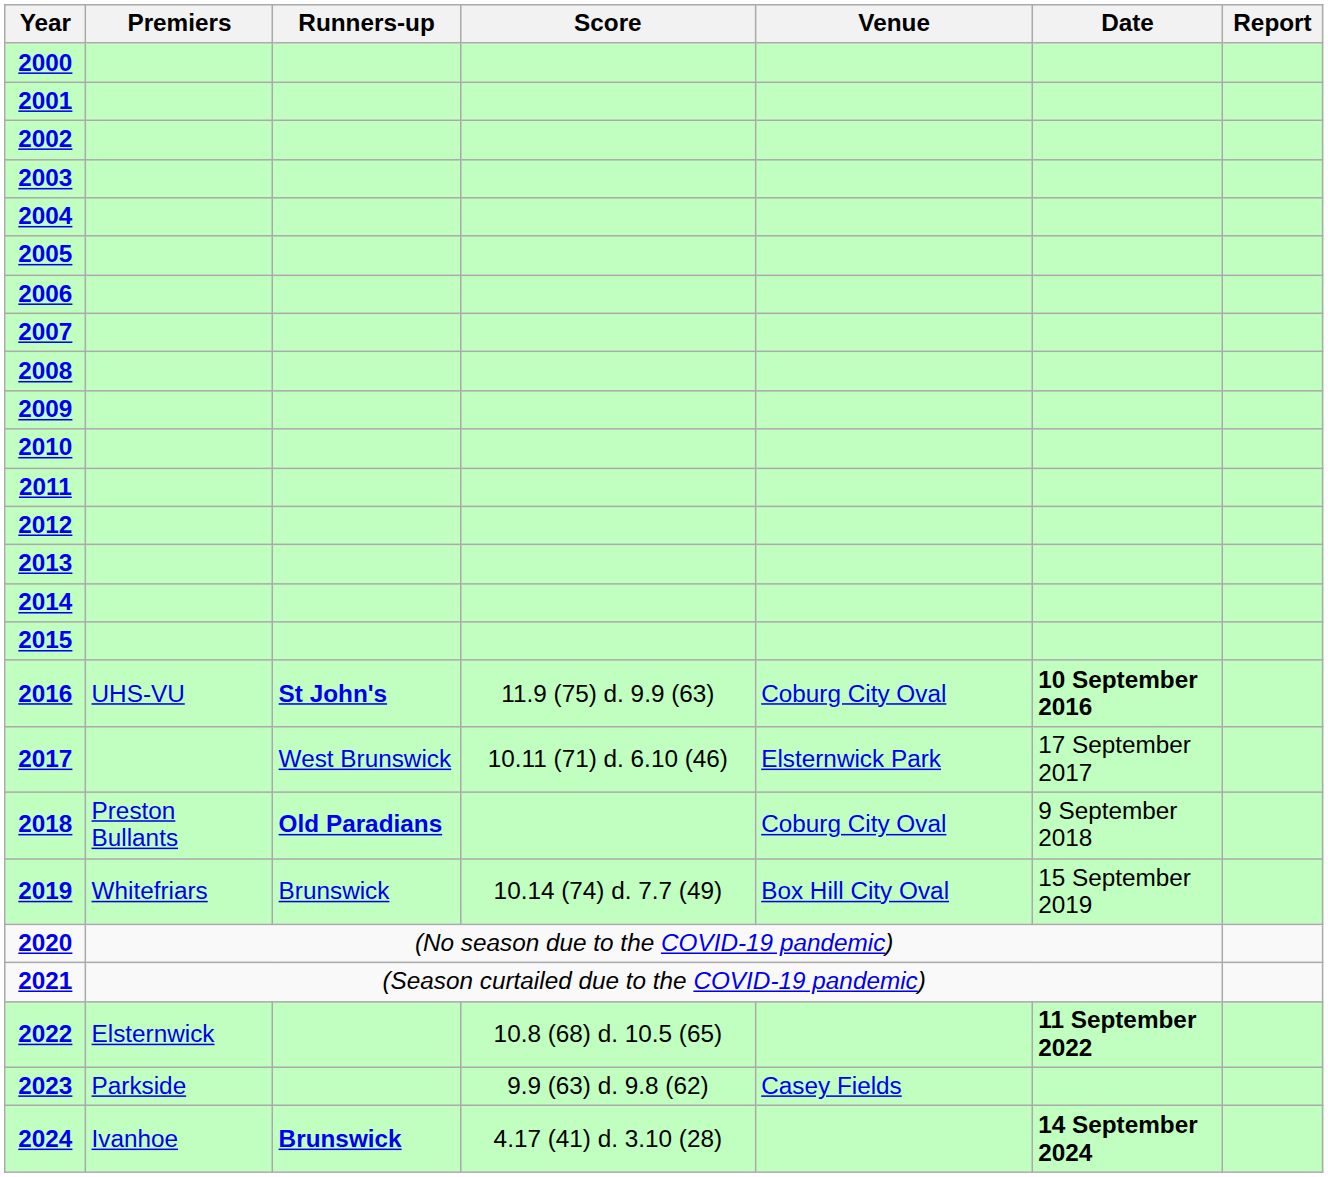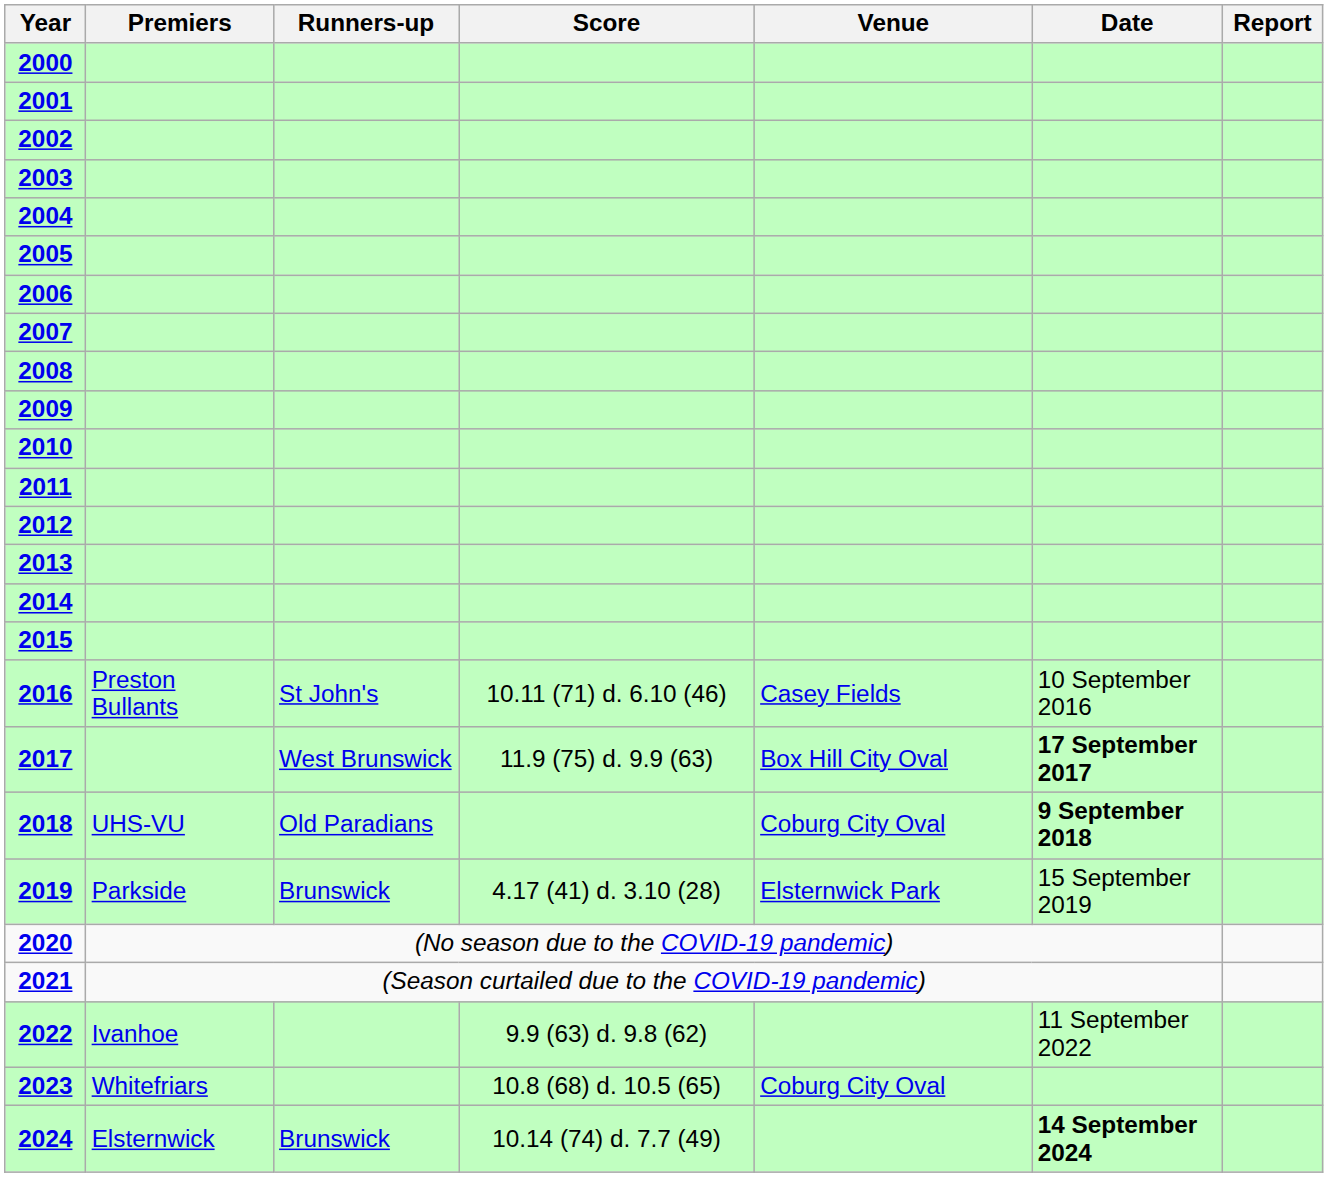(138, 693) UHS-VU -> (135, 693) Preston Bullants
(333, 693) bold -> (329, 693) normal
(608, 693) 11.9 (75) d. 9.9 (63) -> (607, 693) 10.11 (71) d. 6.10 (46)
(854, 693) Coburg City Oval -> (830, 693) Casey Fields
(1118, 693) bold -> (1114, 693) normal
(608, 759) 10.11 (71) d. 6.10 (46) -> (607, 759) 11.9 (75) d. 9.9 (63)
(851, 759) Elsternwick Park -> (854, 759) Box Hill City Oval
(1115, 759) normal -> (1117, 759) bold
(135, 825) Preston Bullants -> (138, 825) UHS-VU
(360, 825) bold -> (356, 825) normal
(1108, 825) normal -> (1111, 825) bold
(150, 890) Whitefriars -> (139, 890) Parkside
(608, 890) 10.14 (74) d. 7.7 (49) -> (607, 890) 4.17 (41) d. 3.10 (28)
(855, 890) Box Hill City Oval -> (850, 890) Elsternwick Park
(153, 1034) Elsternwick -> (135, 1034) Ivanhoe
(608, 1034) 10.8 (68) d. 10.5 (65) -> (607, 1034) 9.9 (63) d. 9.8 (62)
(1117, 1034) bold -> (1113, 1034) normal
(139, 1086) Parkside -> (150, 1086) Whitefriars
(608, 1086) 9.9 (63) d. 9.8 (62) -> (607, 1086) 10.8 (68) d. 10.5 (65)
(831, 1086) Casey Fields -> (853, 1086) Coburg City Oval
(135, 1138) Ivanhoe -> (153, 1138) Elsternwick
(340, 1138) bold -> (334, 1138) normal
(608, 1138) 4.17 (41) d. 3.10 (28) -> (607, 1138) 10.14 (74) d. 7.7 (49)
